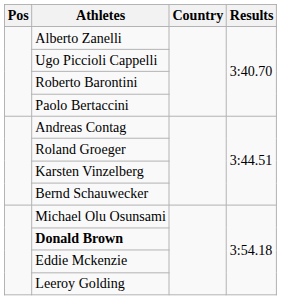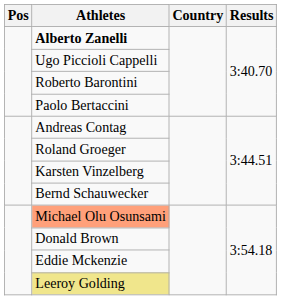(78, 37) normal -> (81, 37) bold
(101, 216) no background -> (101, 216) lightsalmon background
(79, 238) bold -> (77, 238) normal
(80, 283) no background -> (80, 283) khaki background
